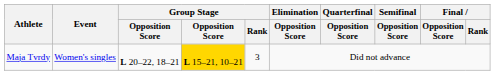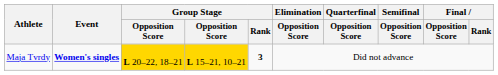(85, 57) normal -> (87, 57) bold
(150, 63) no background -> (153, 63) gold background
(257, 57) normal -> (260, 57) bold
